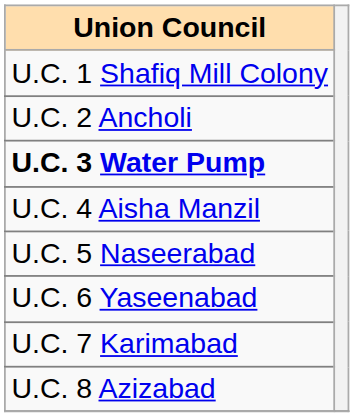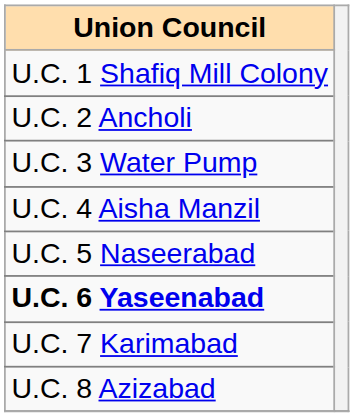(138, 163) bold -> (134, 163) normal
(134, 298) normal -> (138, 298) bold
